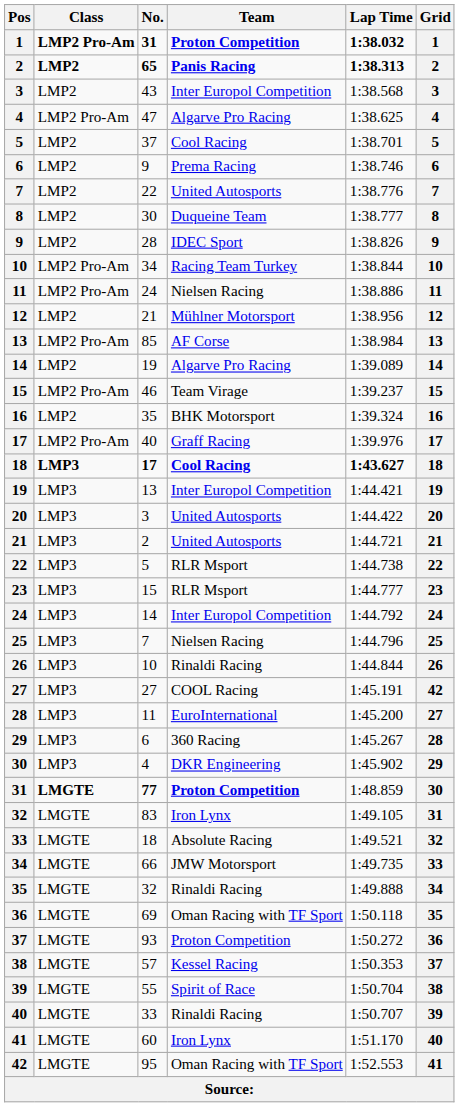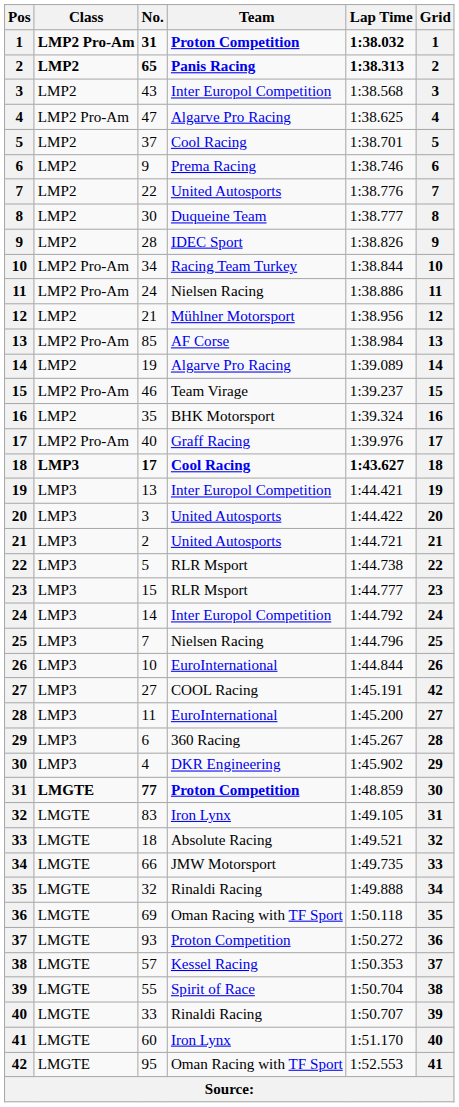(216, 665) Rinaldi Racing -> (224, 665) EuroInternational
